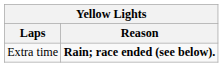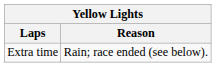(140, 52) bold -> (136, 52) normal
